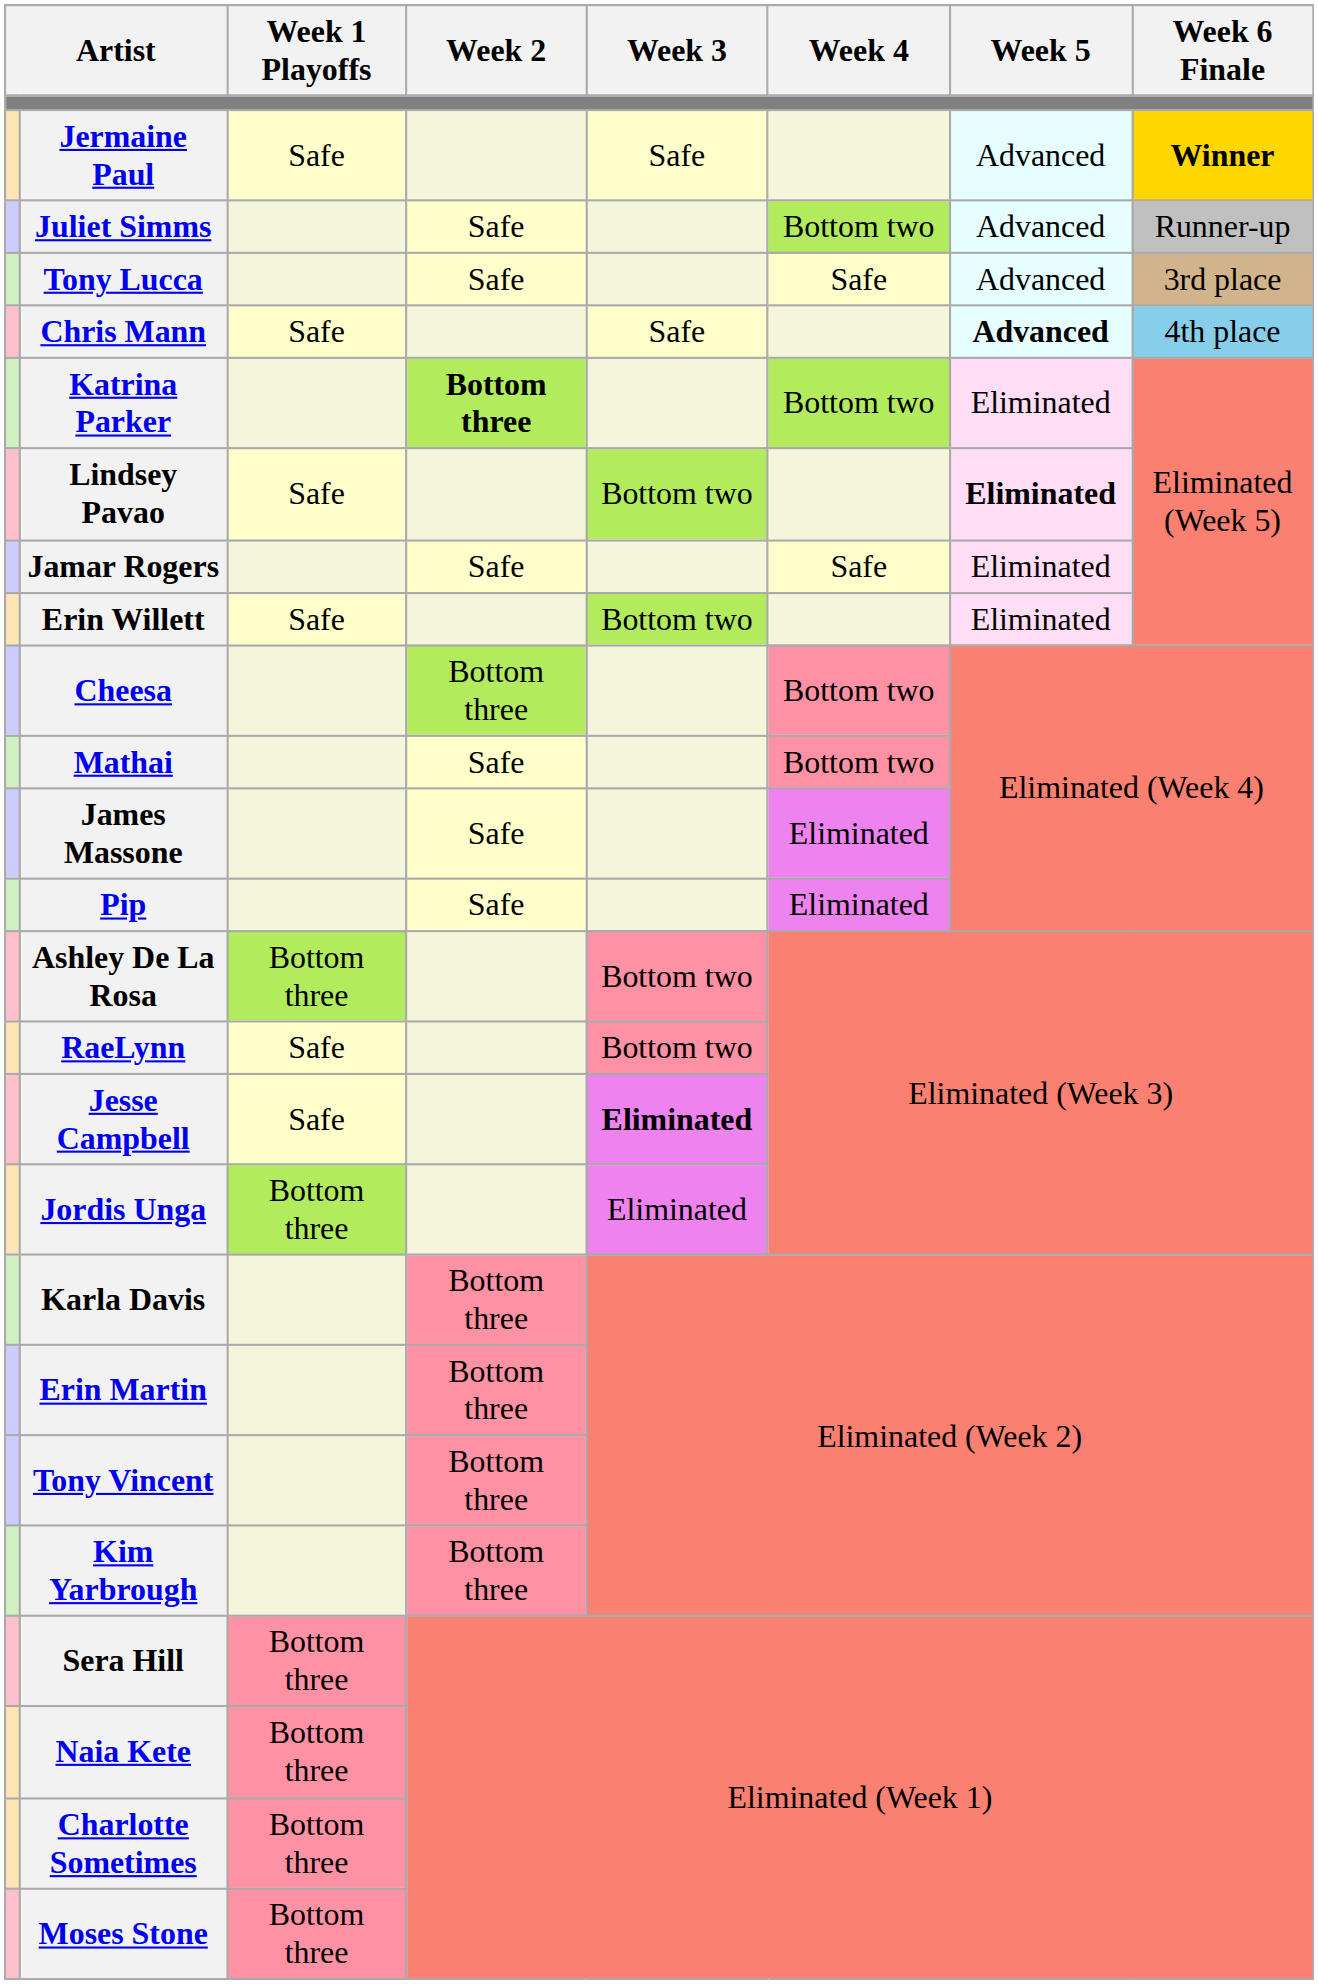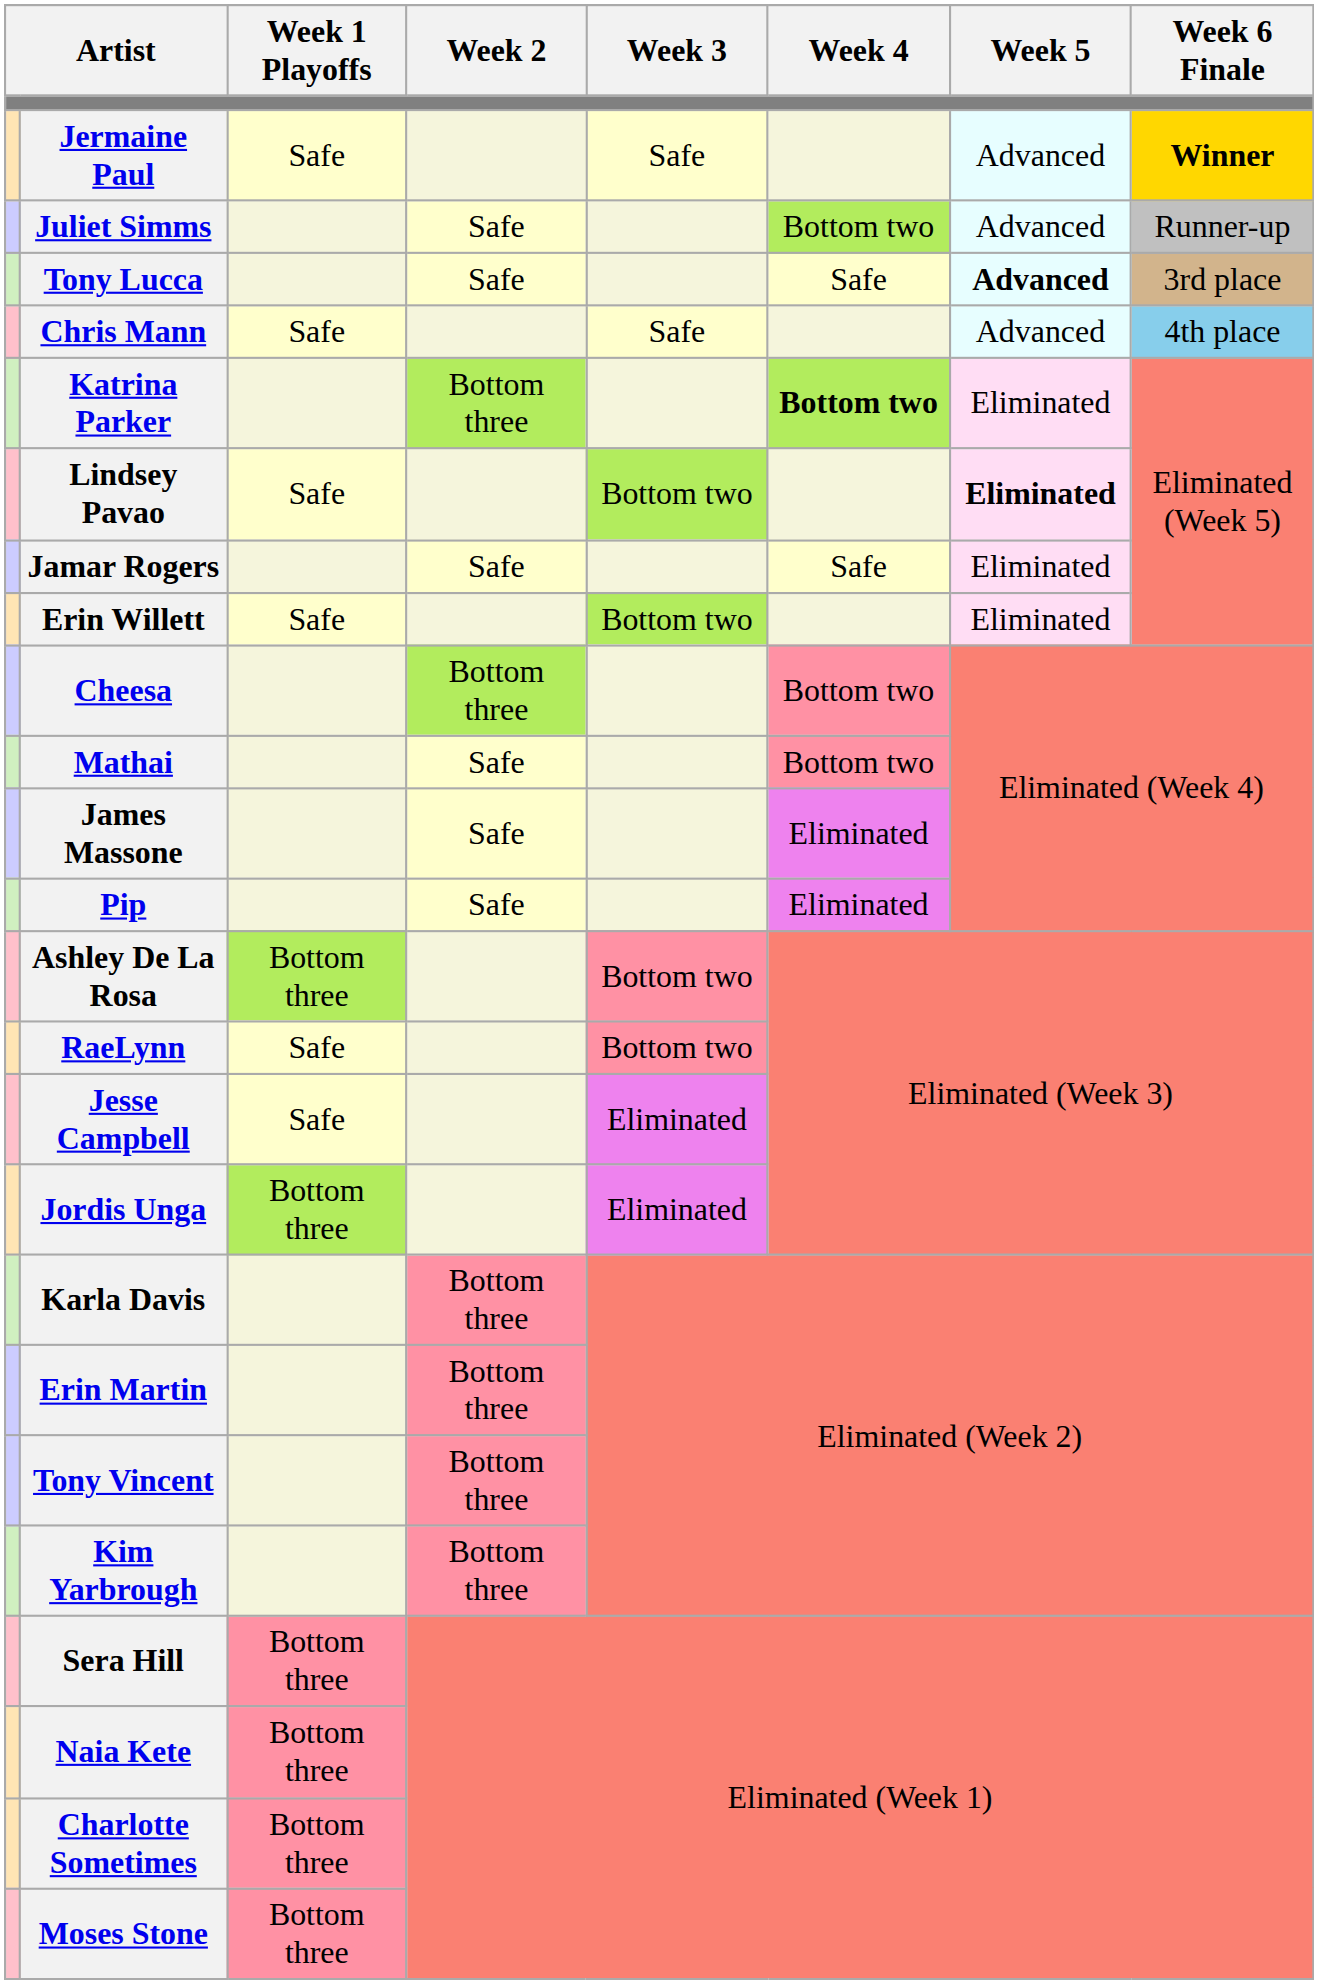(1041, 279) normal -> (1040, 279) bold
(1041, 331) bold -> (1040, 331) normal
(496, 403) bold -> (496, 403) normal
(859, 403) normal -> (859, 403) bold
(677, 1118) bold -> (677, 1118) normal
